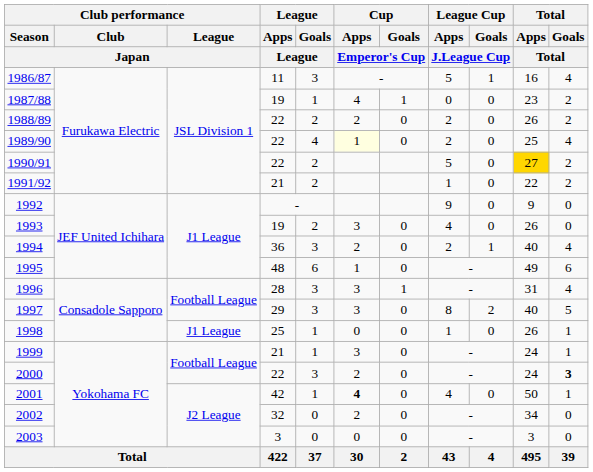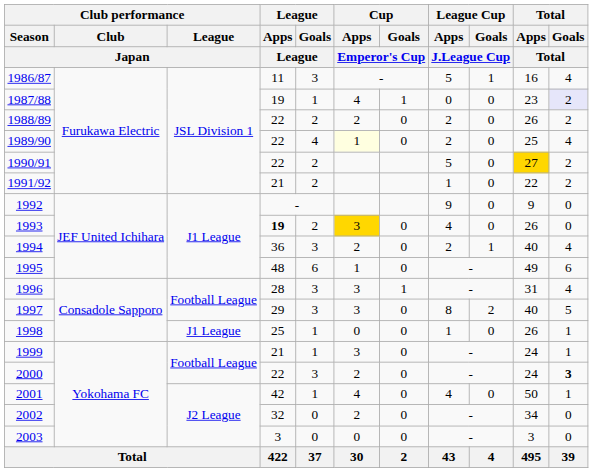(568, 99) no background -> (568, 99) lavender background
(278, 225) normal -> (278, 225) bold
(357, 225) no background -> (357, 225) gold background
(357, 394) bold -> (357, 394) normal
